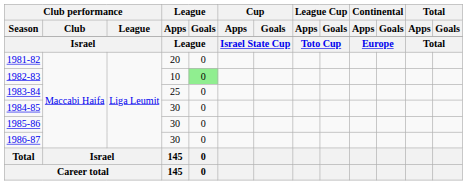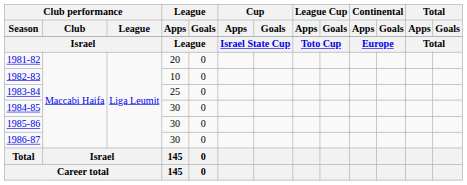(203, 76) lightgreen background -> (203, 76) no background
